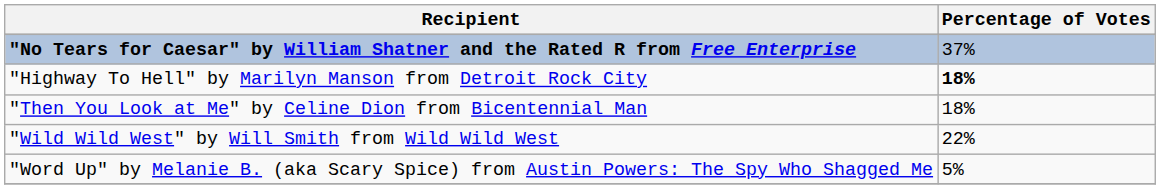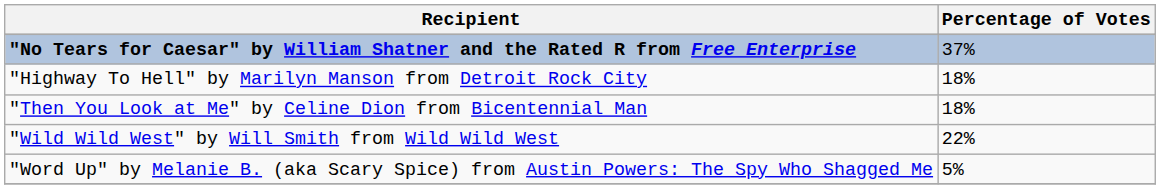(958, 79) bold -> (958, 79) normal
